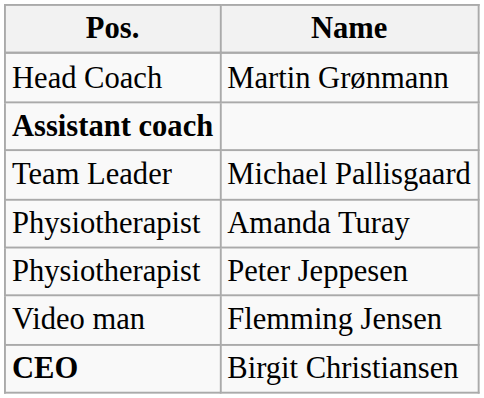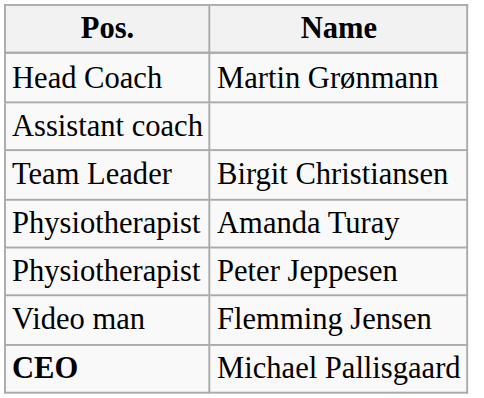(113, 125) bold -> (107, 125) normal
(349, 174) Michael Pallisgaard -> (333, 174) Birgit Christiansen
(343, 367) Birgit Christiansen -> (339, 367) Michael Pallisgaard
